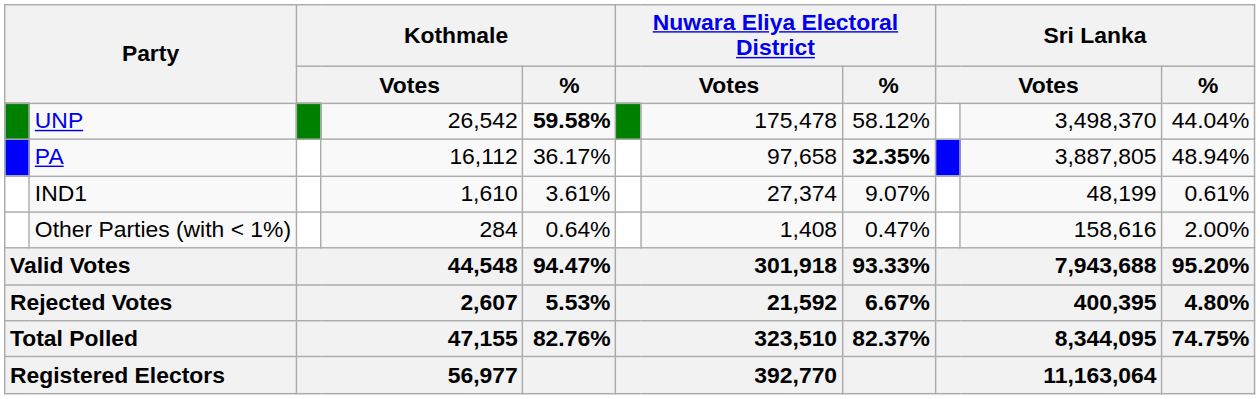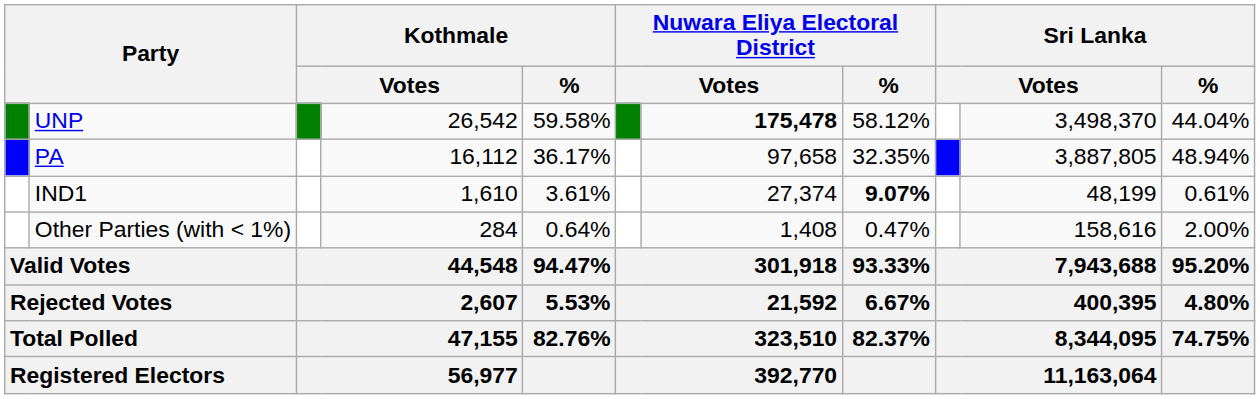(572, 120) bold -> (572, 120) normal
(796, 120) normal -> (796, 120) bold
(891, 157) bold -> (891, 157) normal
(897, 193) normal -> (897, 193) bold
